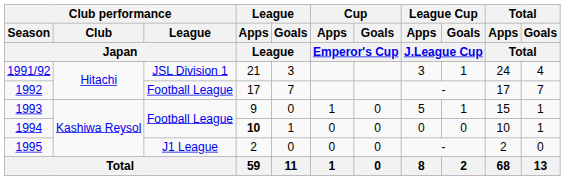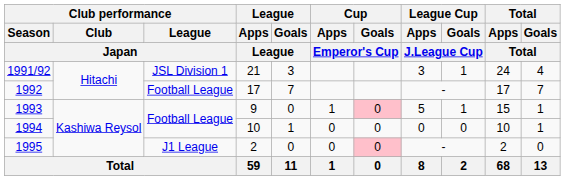(377, 109) no background -> (377, 109) pink background
(254, 128) bold -> (254, 128) normal
(377, 147) no background -> (377, 147) pink background
